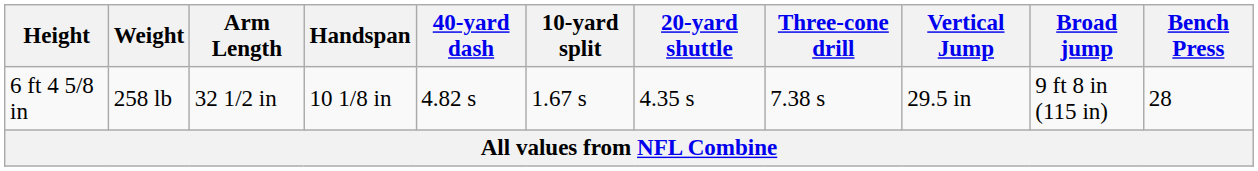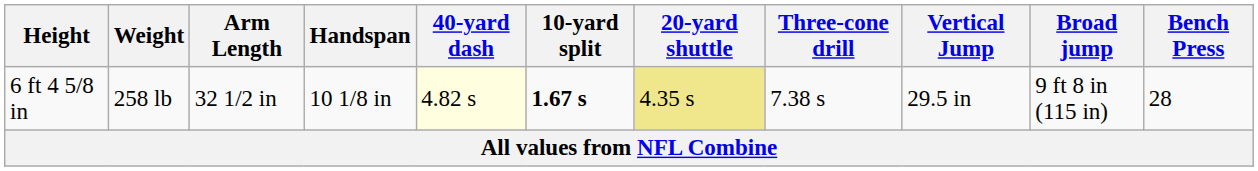(449, 98) no background -> (449, 98) lightyellow background
(559, 98) normal -> (559, 98) bold
(667, 98) no background -> (667, 98) khaki background
